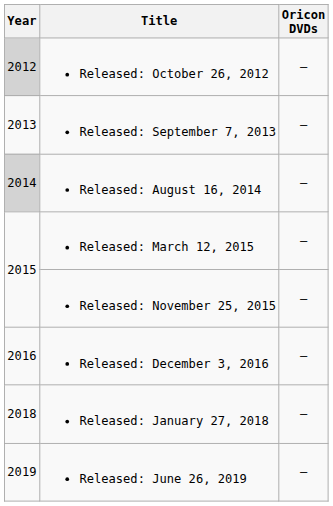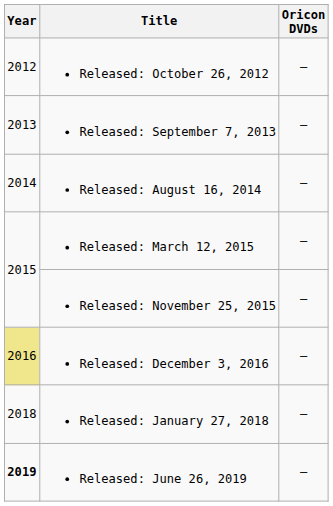(22, 67) lightgrey background -> (22, 67) no background
(22, 183) lightgrey background -> (22, 183) no background
(22, 356) no background -> (22, 356) khaki background
(22, 472) normal -> (22, 472) bold
